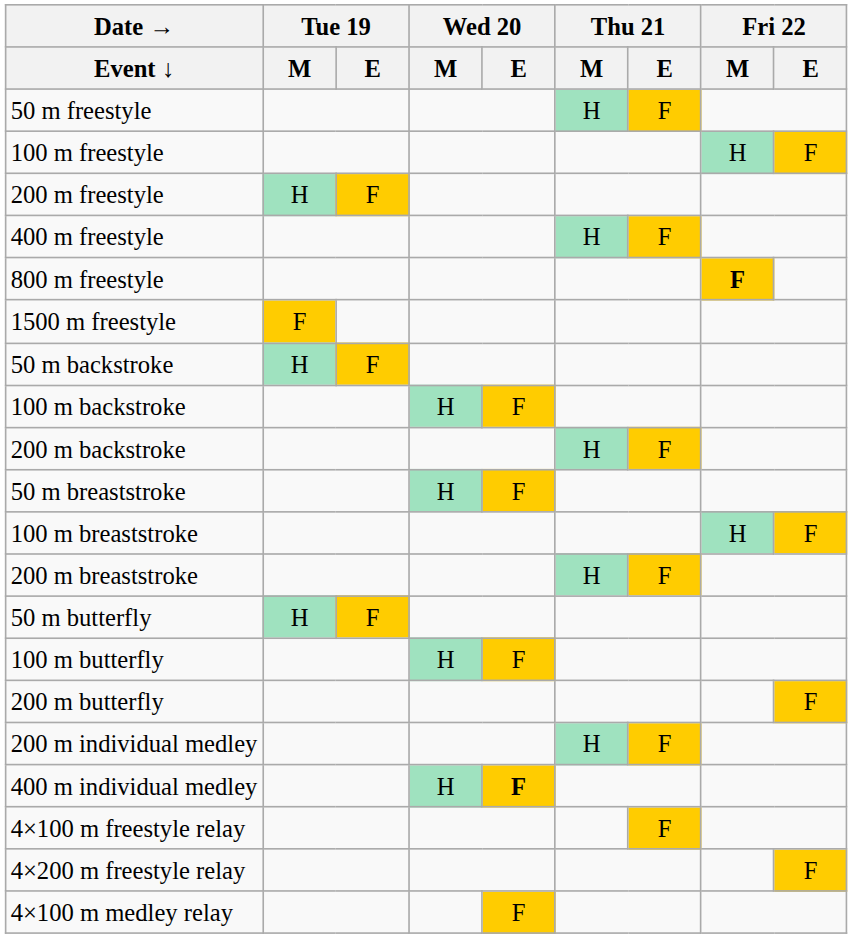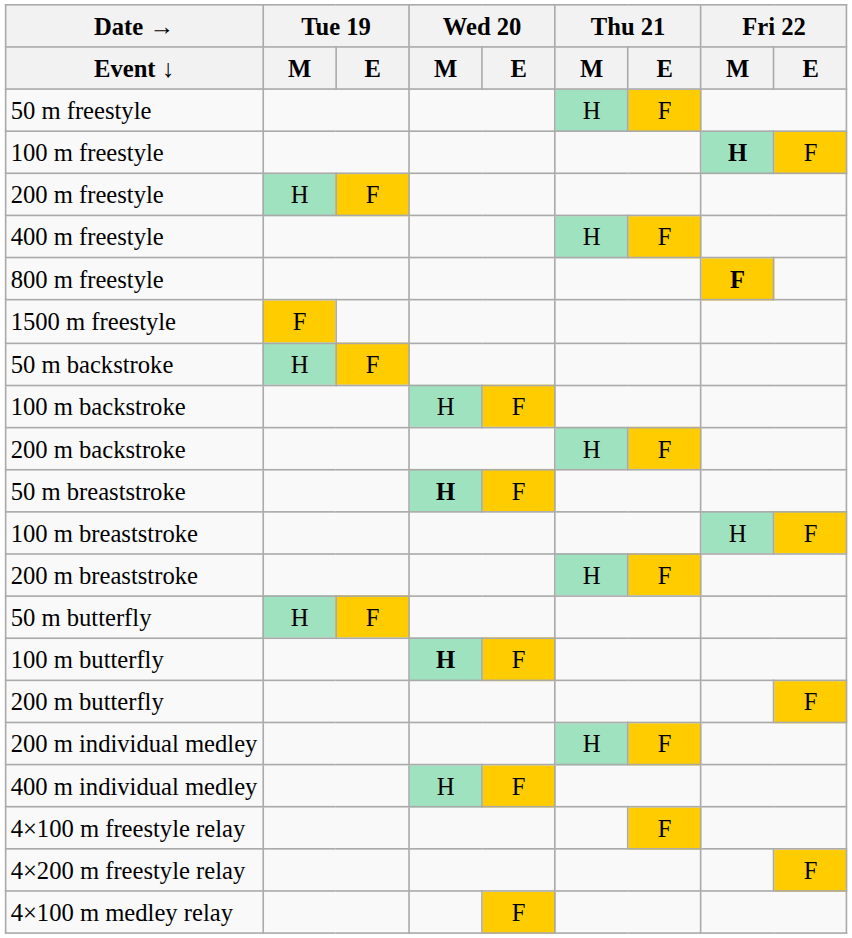(738, 153) normal -> (738, 153) bold
(446, 490) normal -> (446, 490) bold
(446, 659) normal -> (446, 659) bold
(519, 786) bold -> (519, 786) normal
